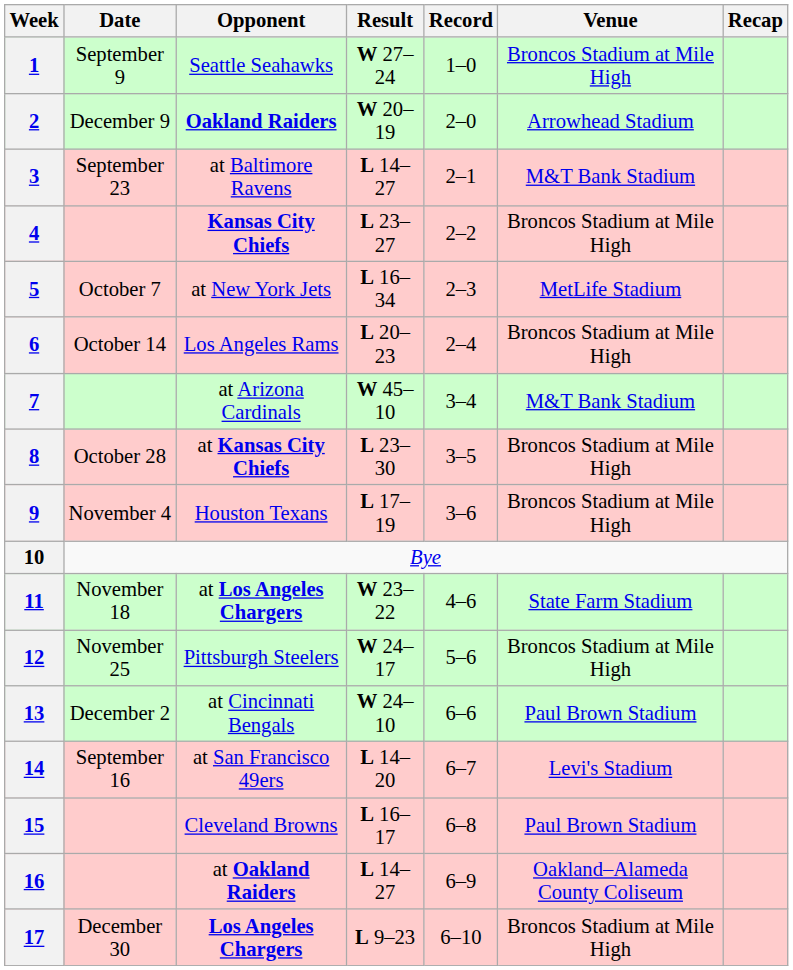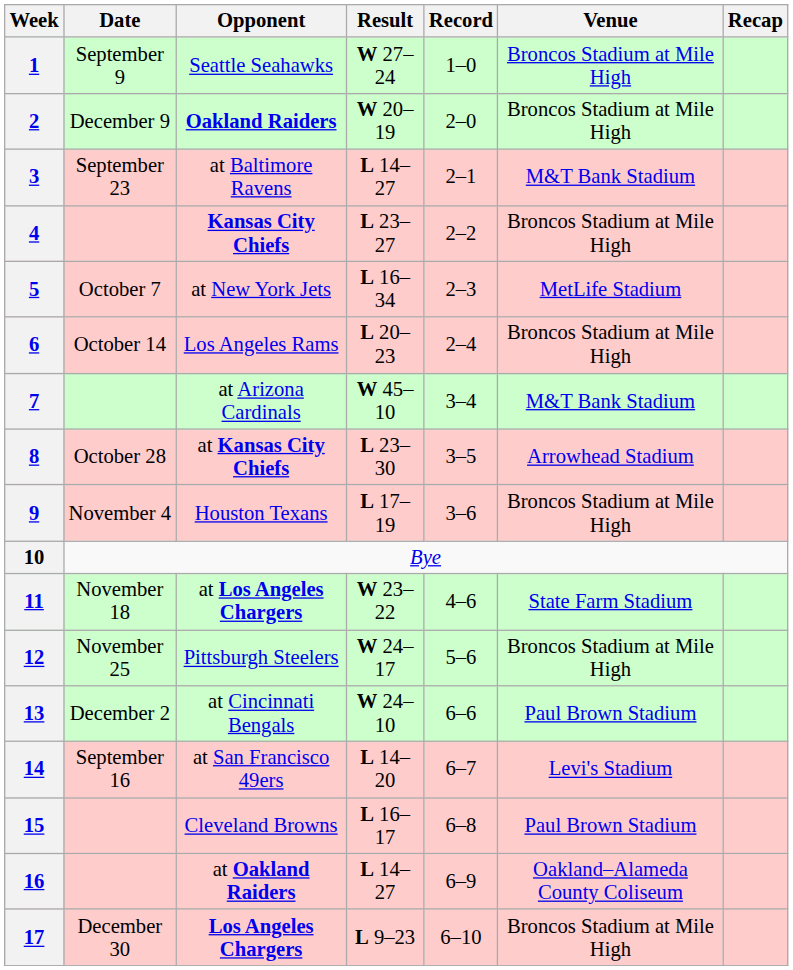(610, 121) Arrowhead Stadium -> (610, 121) Broncos Stadium at Mile High
(610, 456) Broncos Stadium at Mile High -> (610, 456) Arrowhead Stadium
